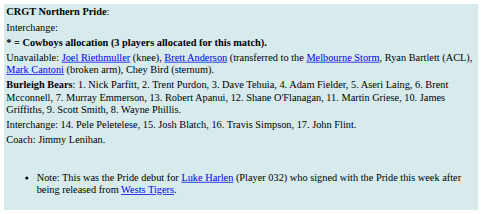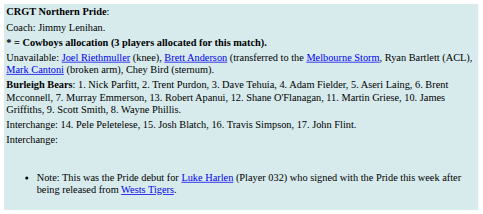(32, 27) Interchange: -> (56, 27) Coach: Jimmy Lenihan.
(56, 140) Coach: Jimmy Lenihan. -> (32, 140) Interchange:
